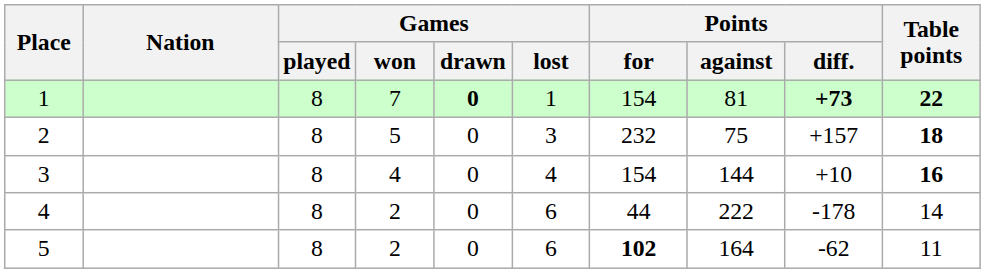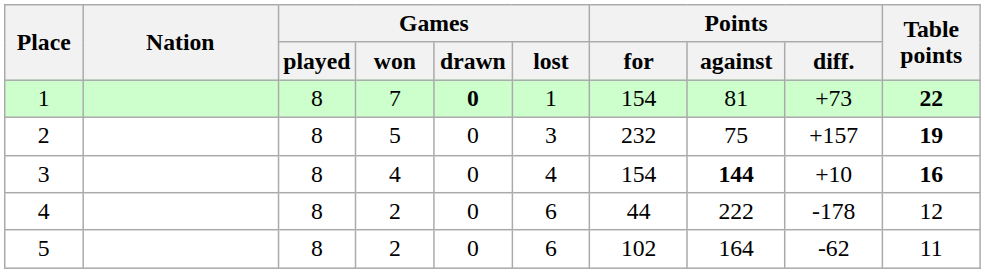(834, 98) bold -> (834, 98) normal
(931, 135) 18 -> (931, 135) 19
(736, 173) normal -> (736, 173) bold
(931, 211) 14 -> (931, 211) 12
(639, 248) bold -> (639, 248) normal
